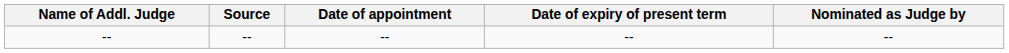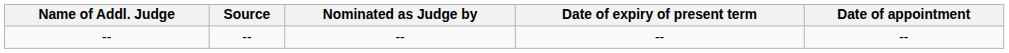columns swapped: (385, 15) <-> (888, 15)
